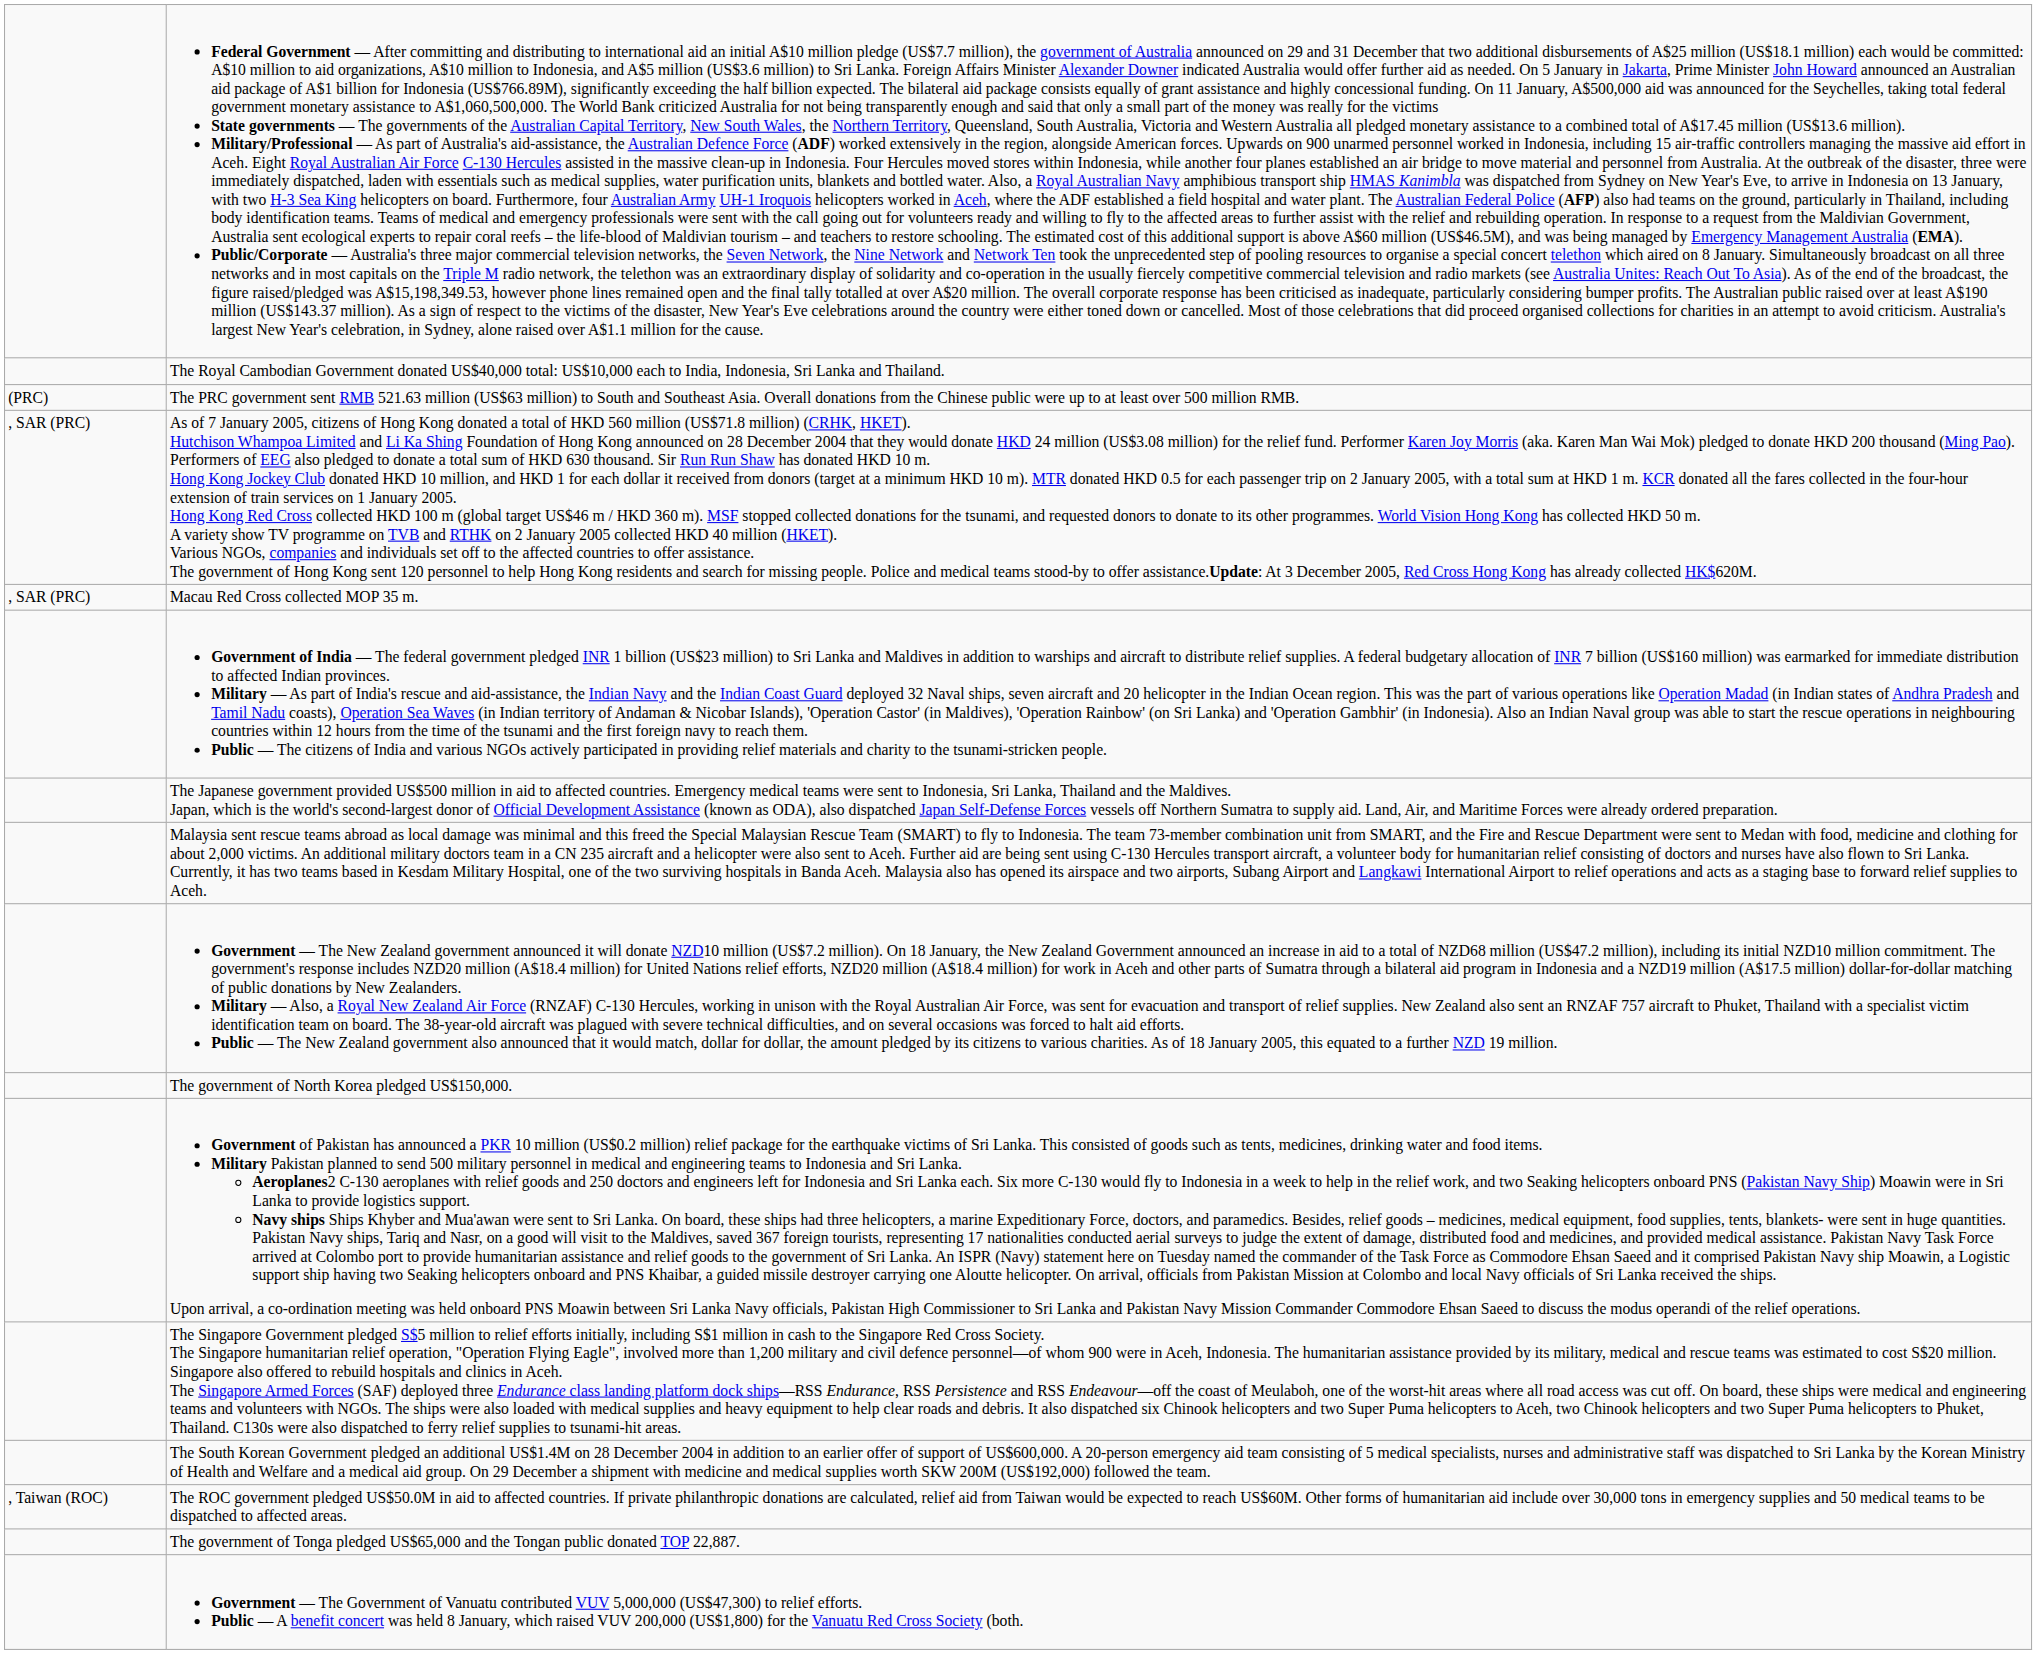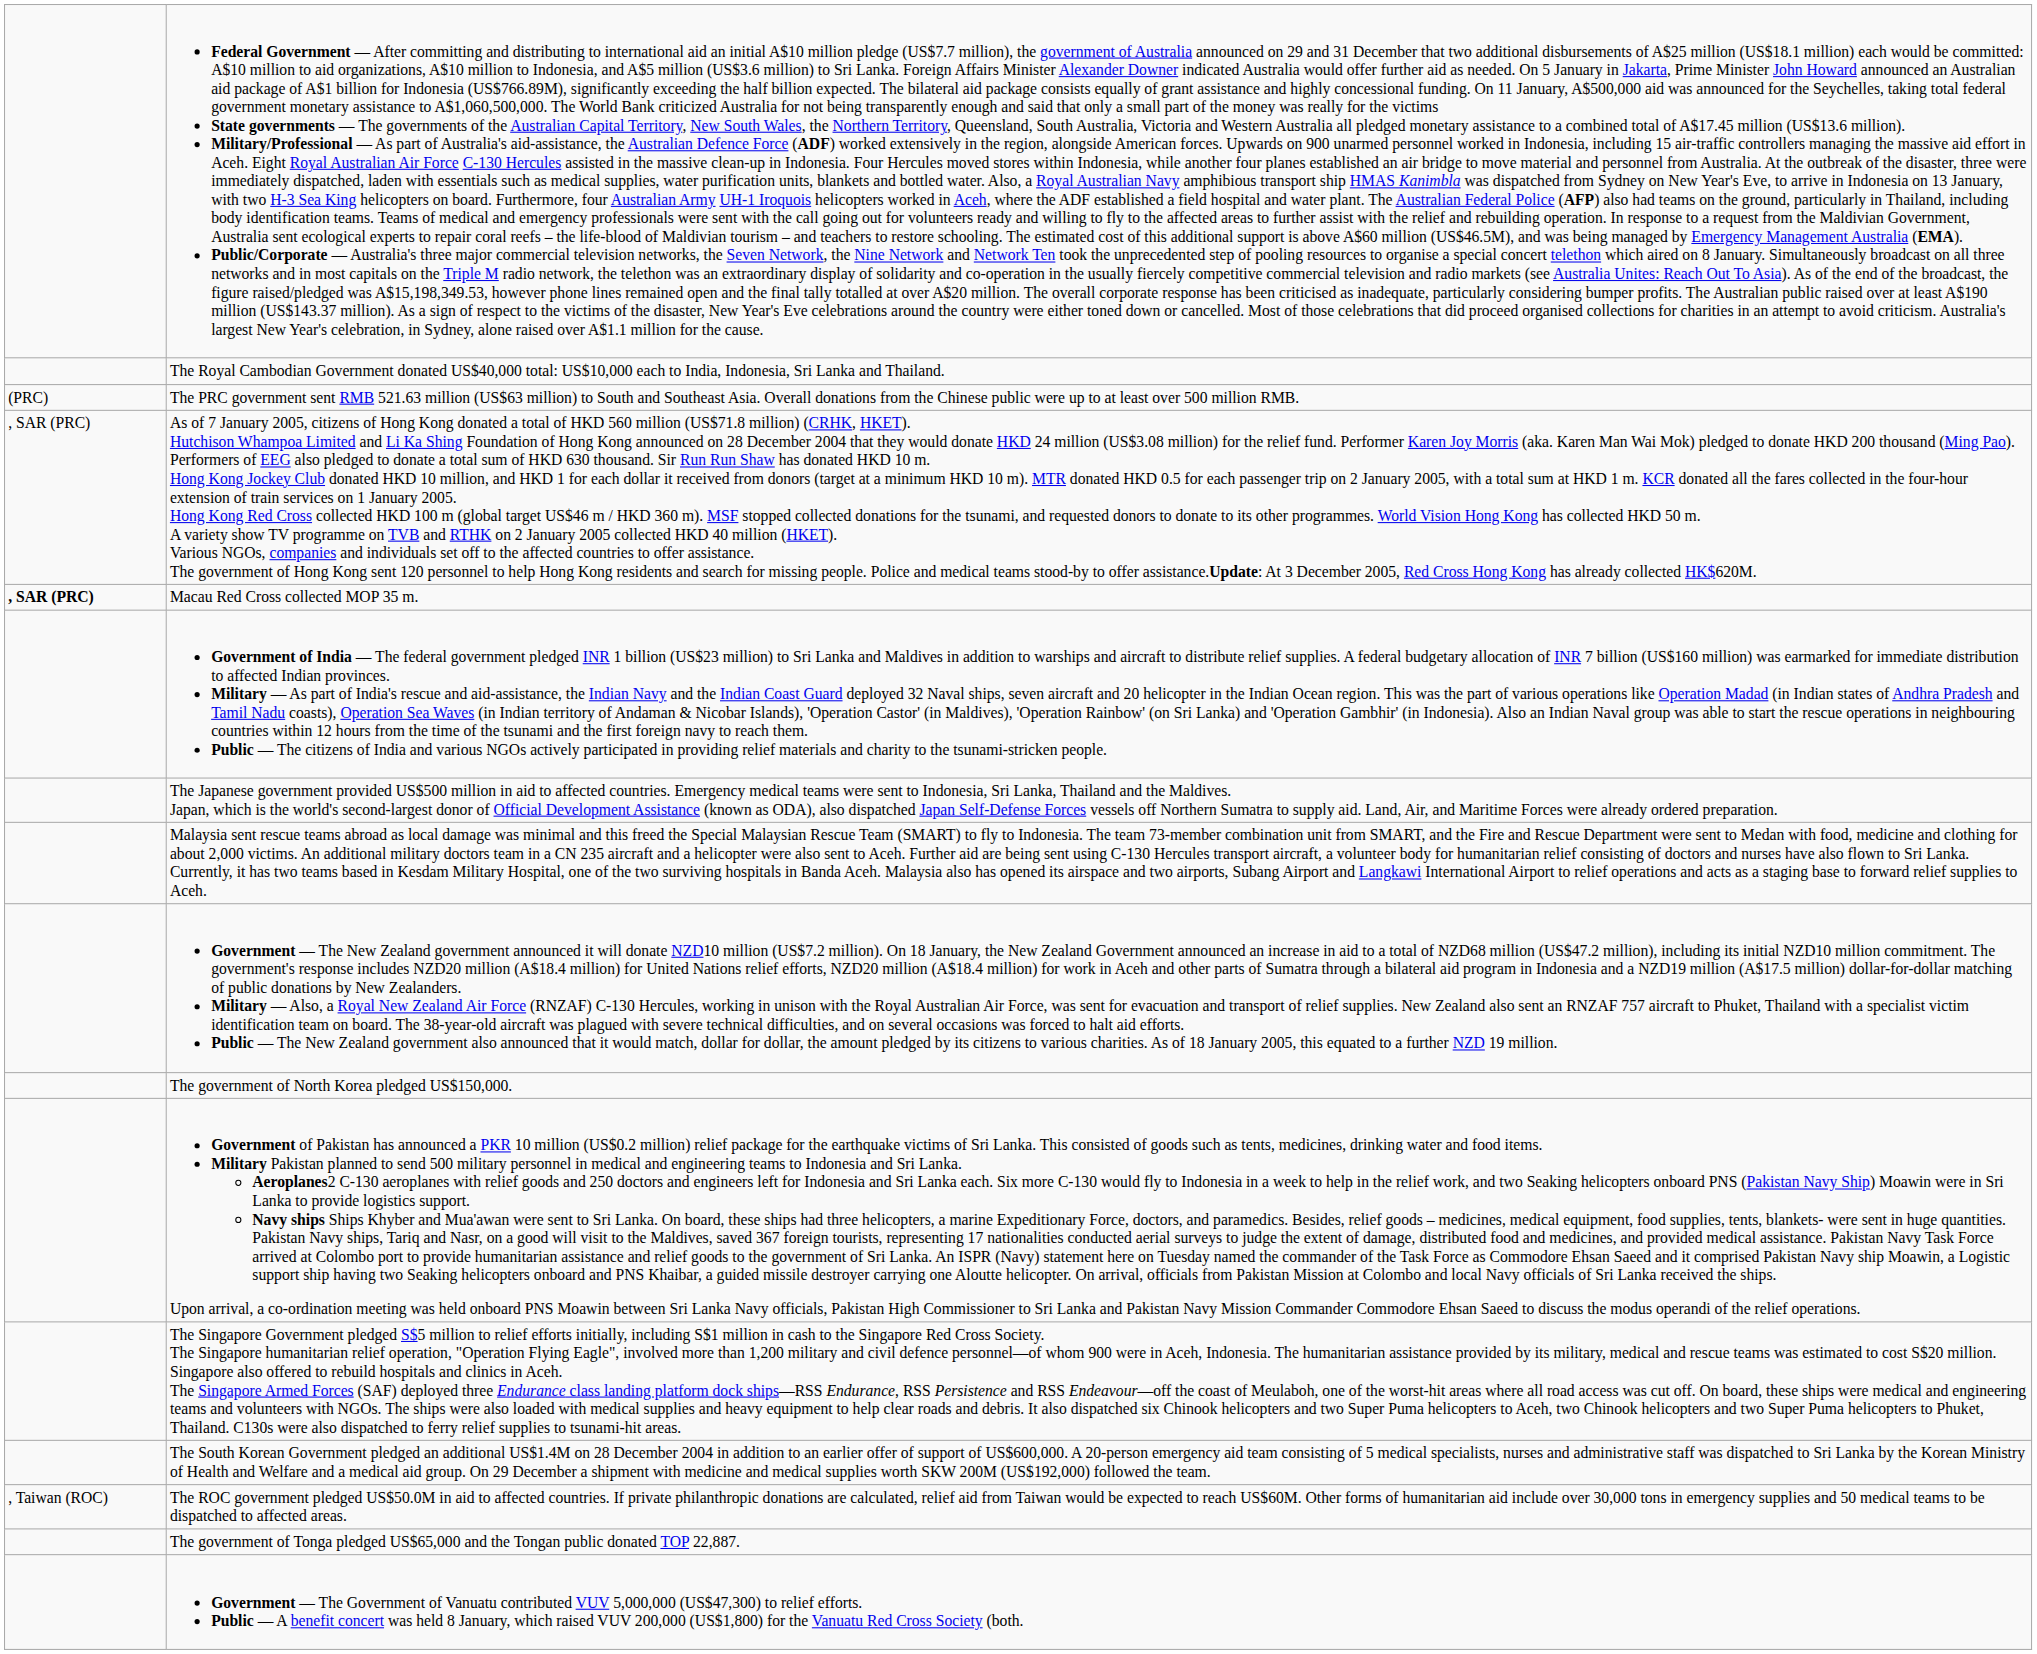(49, 597) normal -> (51, 597) bold
